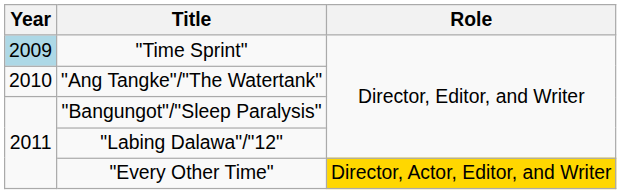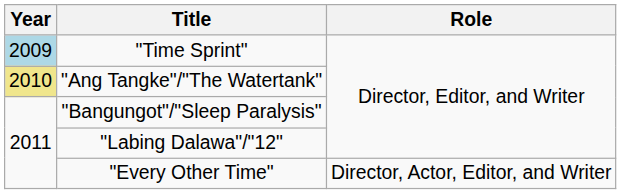(31, 81) no background -> (31, 81) khaki background
(471, 173) gold background -> (471, 173) no background
